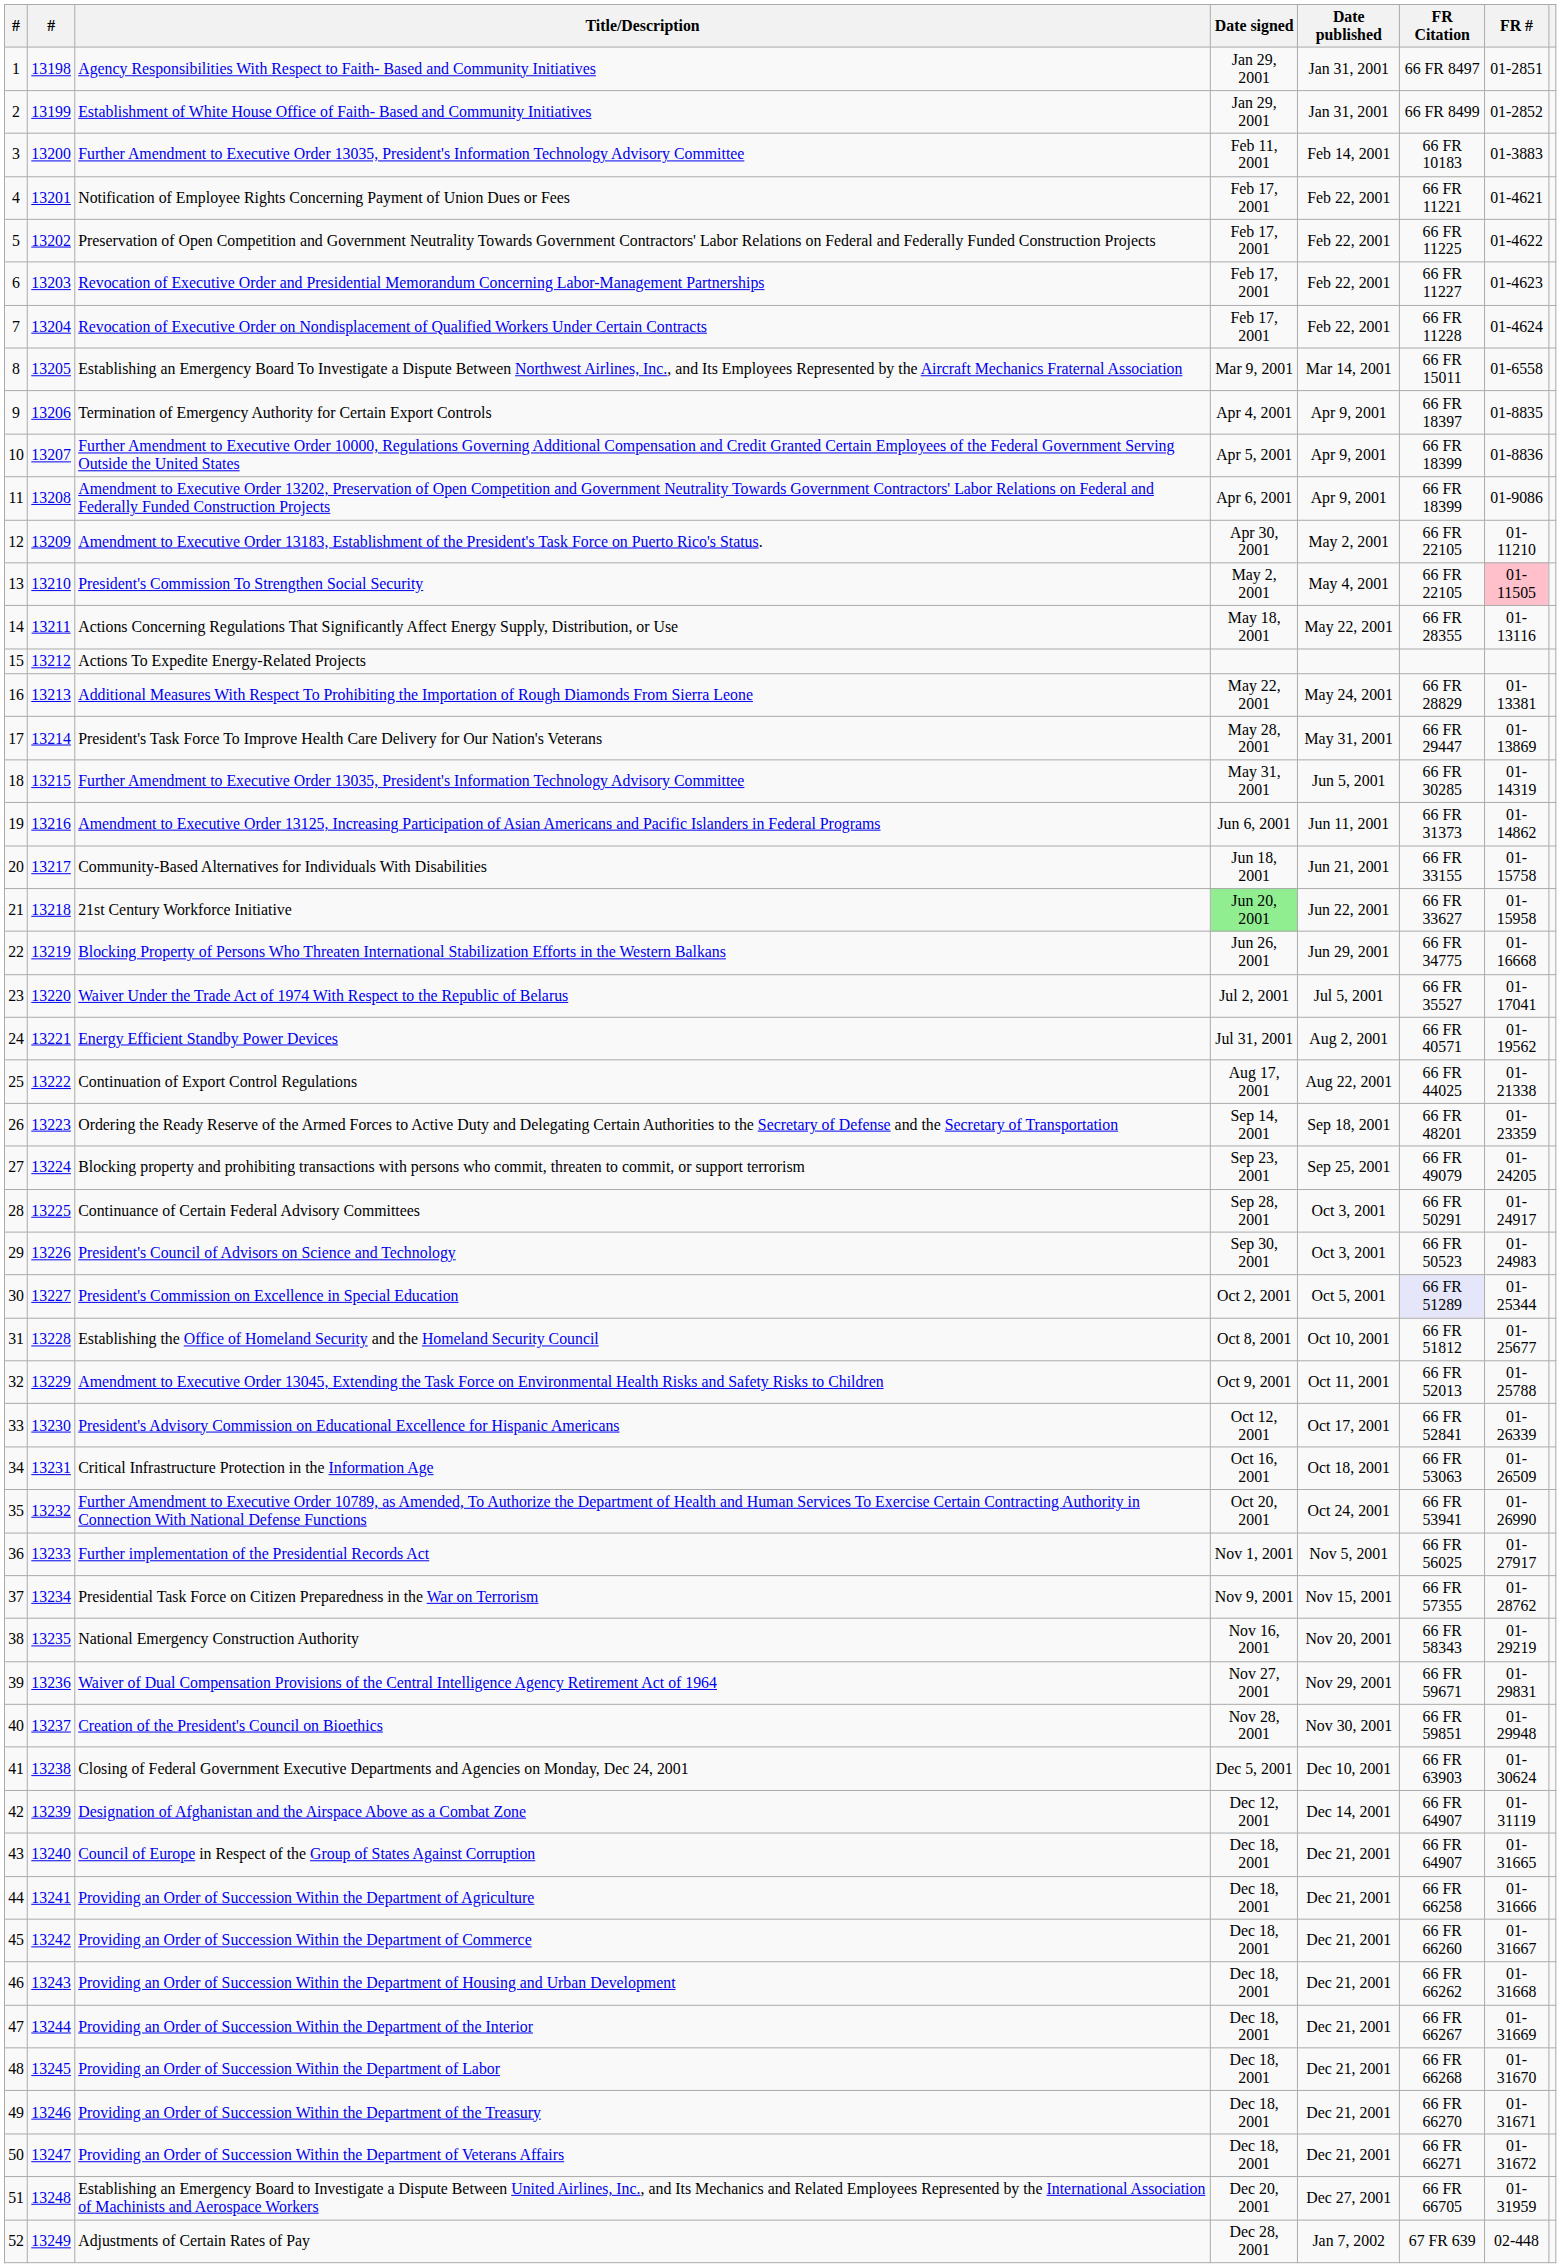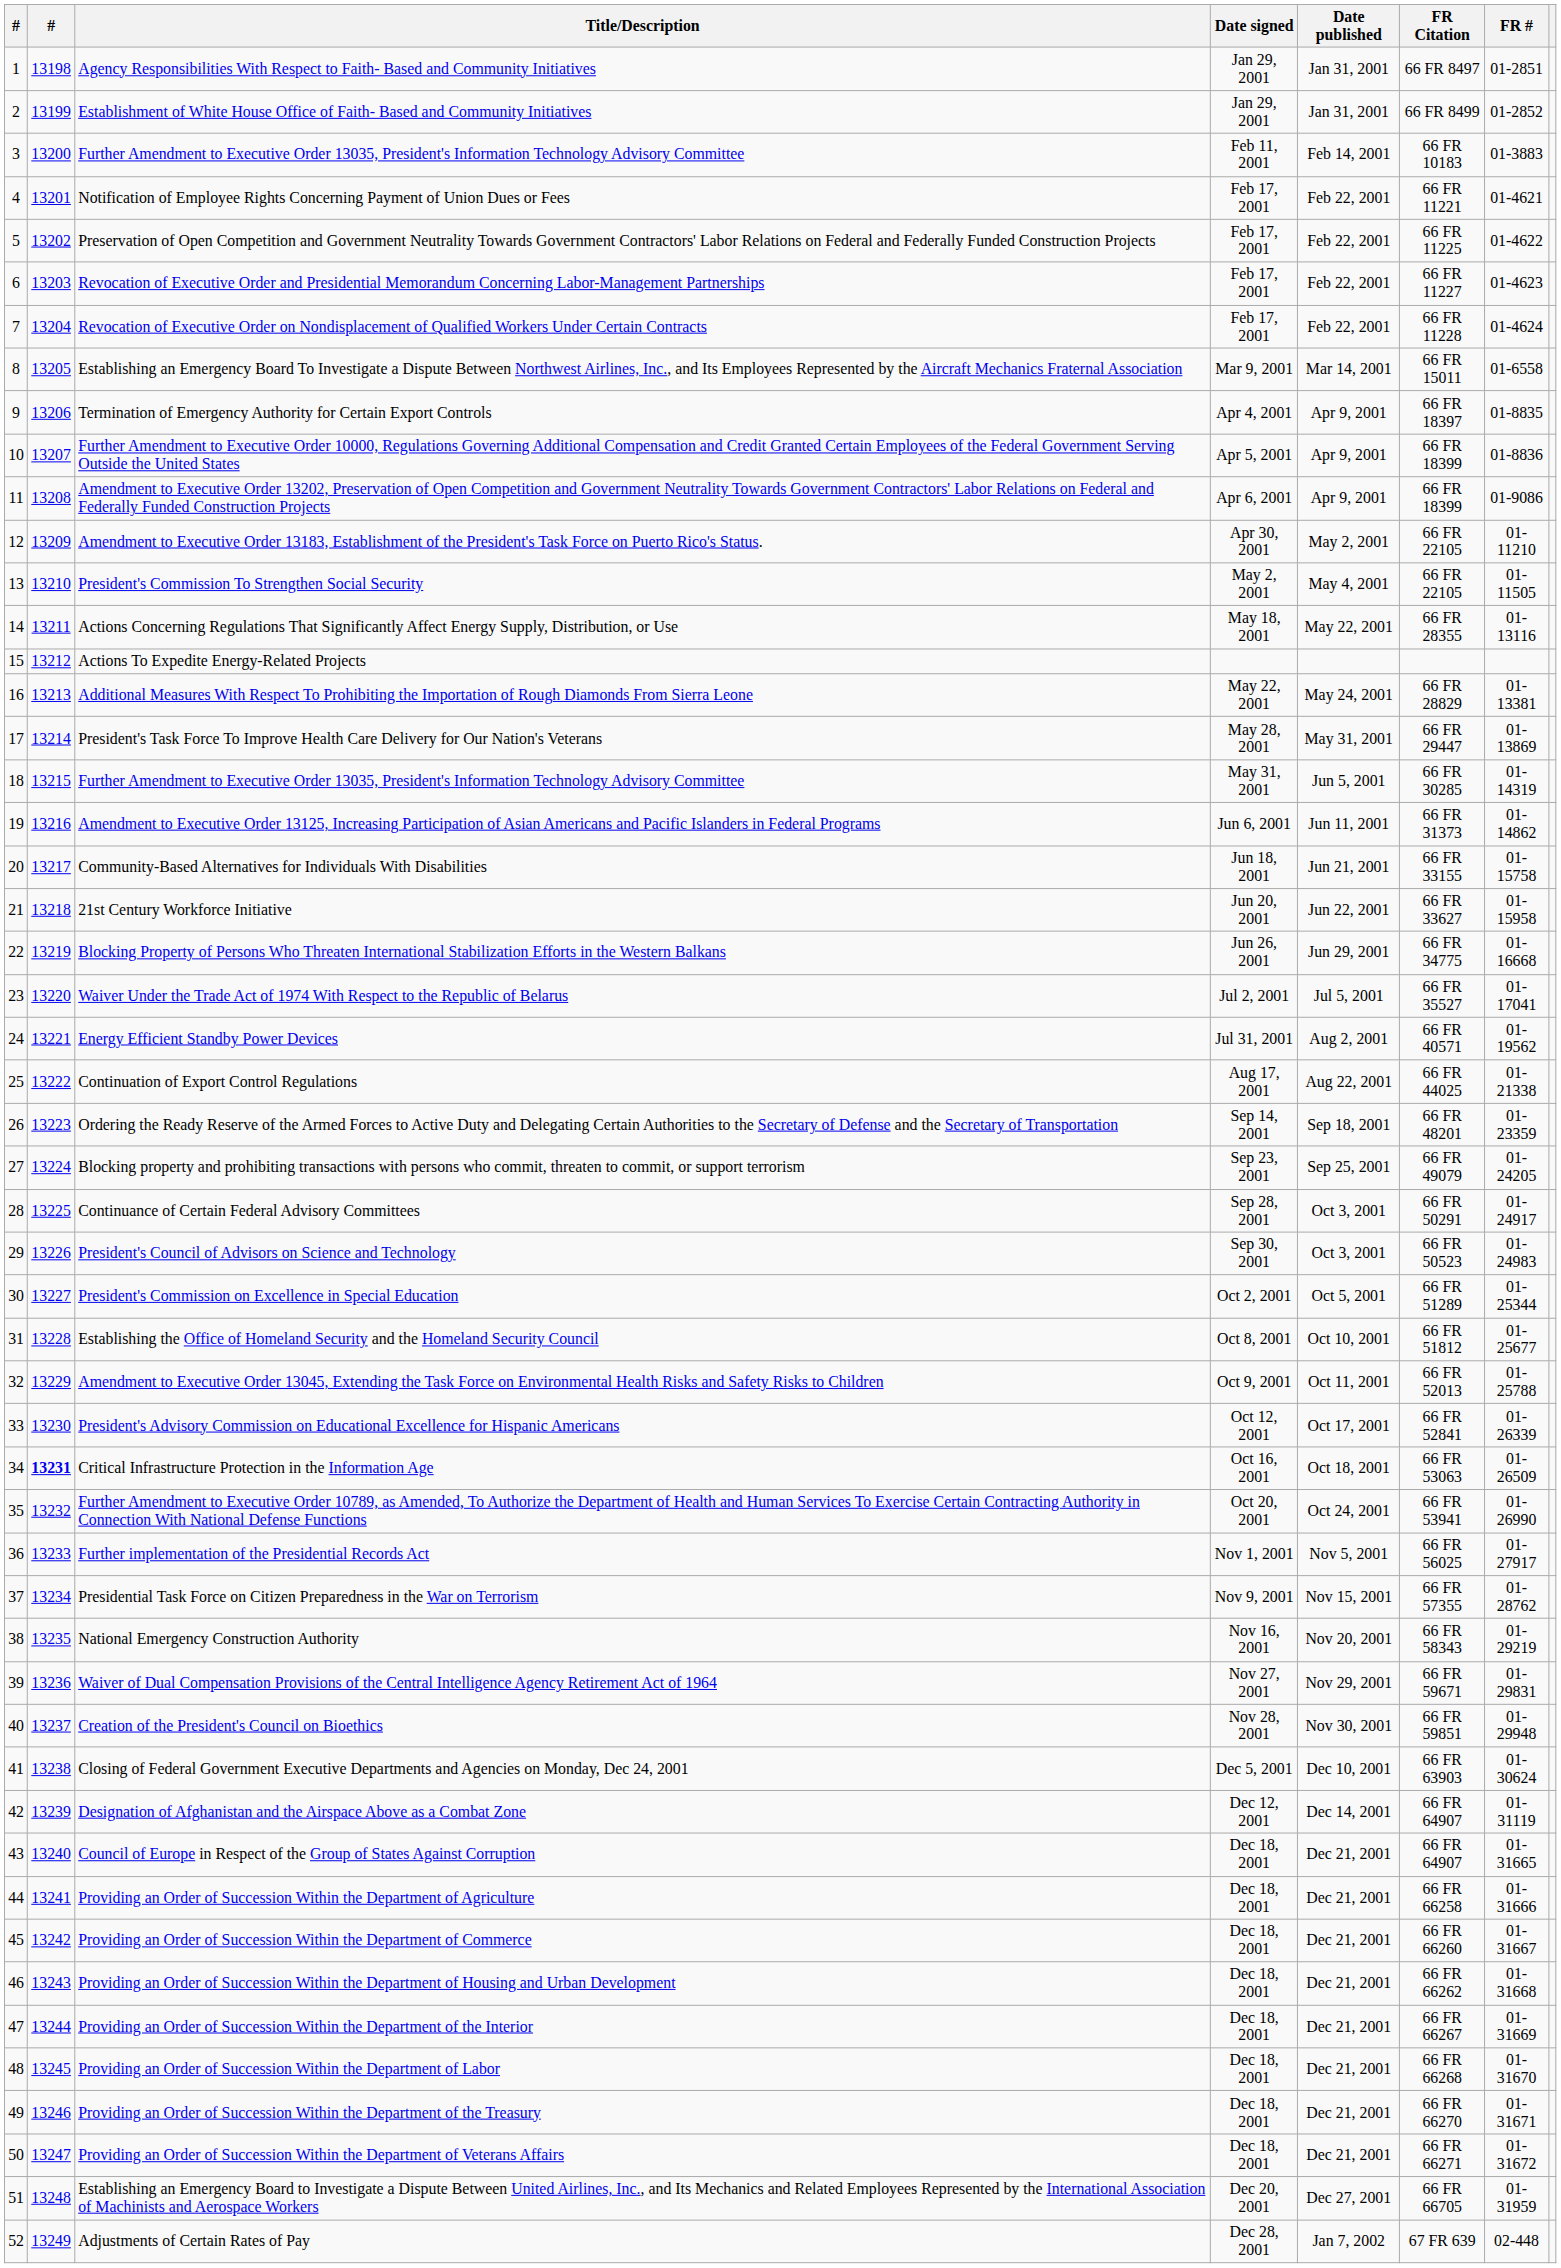(1517, 584) pink background -> (1517, 584) no background
(1254, 909) lightgreen background -> (1254, 909) no background
(1442, 1296) lavender background -> (1442, 1296) no background
(51, 1468) normal -> (51, 1468) bold
